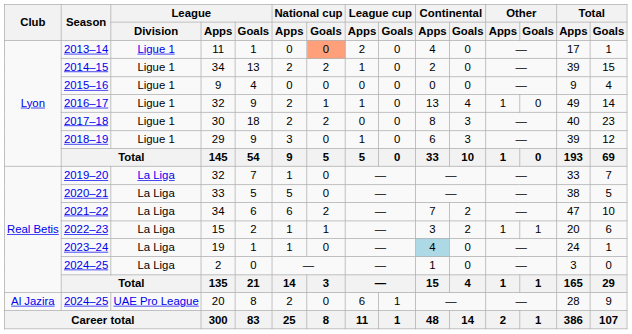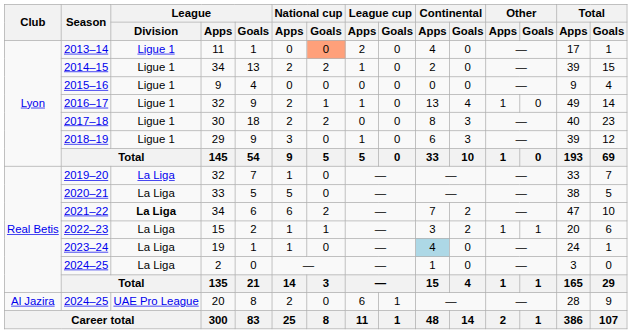(156, 211) normal -> (156, 211) bold
